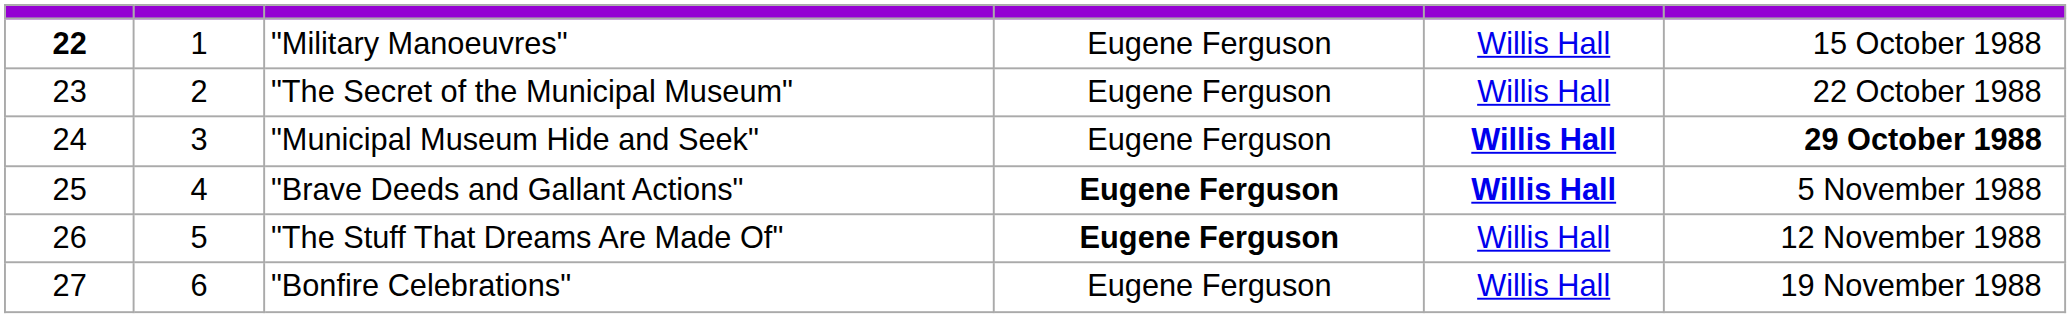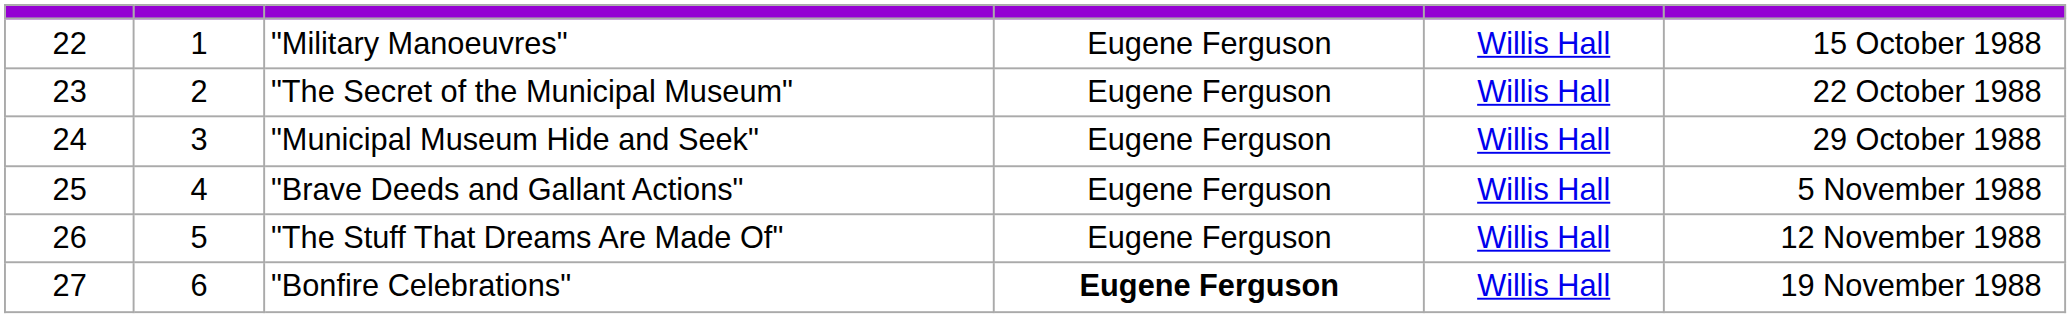(70, 43) bold -> (70, 43) normal
(1544, 140) bold -> (1544, 140) normal
(1932, 140) bold -> (1936, 140) normal
(1209, 189) bold -> (1209, 189) normal
(1544, 189) bold -> (1544, 189) normal
(1209, 237) bold -> (1209, 237) normal
(1209, 286) normal -> (1209, 286) bold
